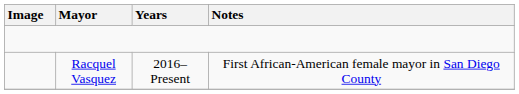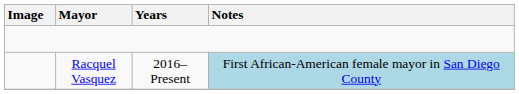(361, 70) no background -> (361, 70) lightblue background
